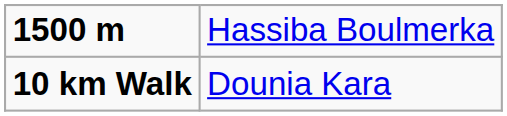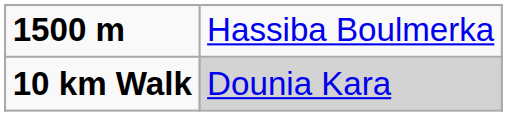(299, 83) no background -> (299, 83) lightgrey background
